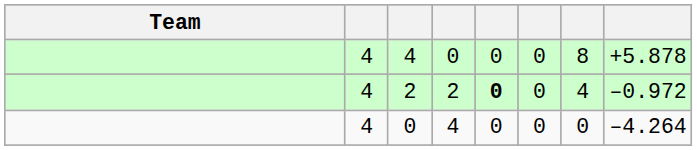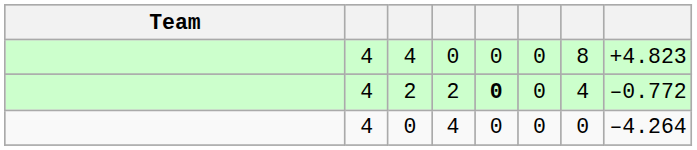(648, 57) +5.878 -> (648, 57) +4.823
(648, 92) –0.972 -> (648, 92) –0.772
